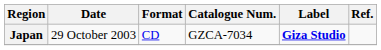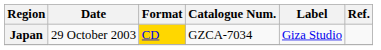(151, 34) no background -> (151, 34) gold background
(314, 34) bold -> (312, 34) normal
